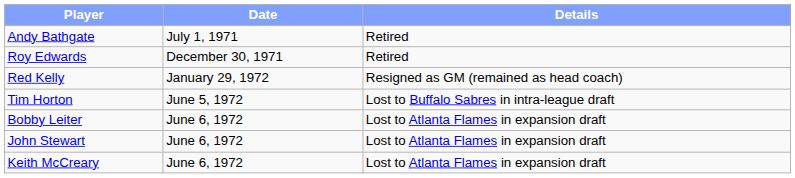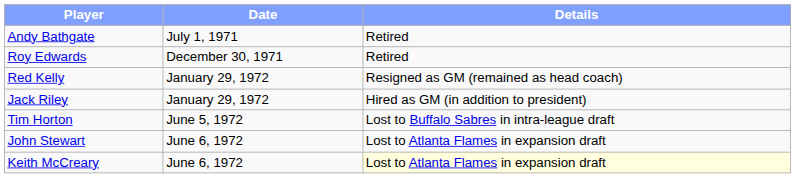+ row: (38, 99)
- row: (45, 120)
(486, 162) no background -> (486, 162) lightyellow background
